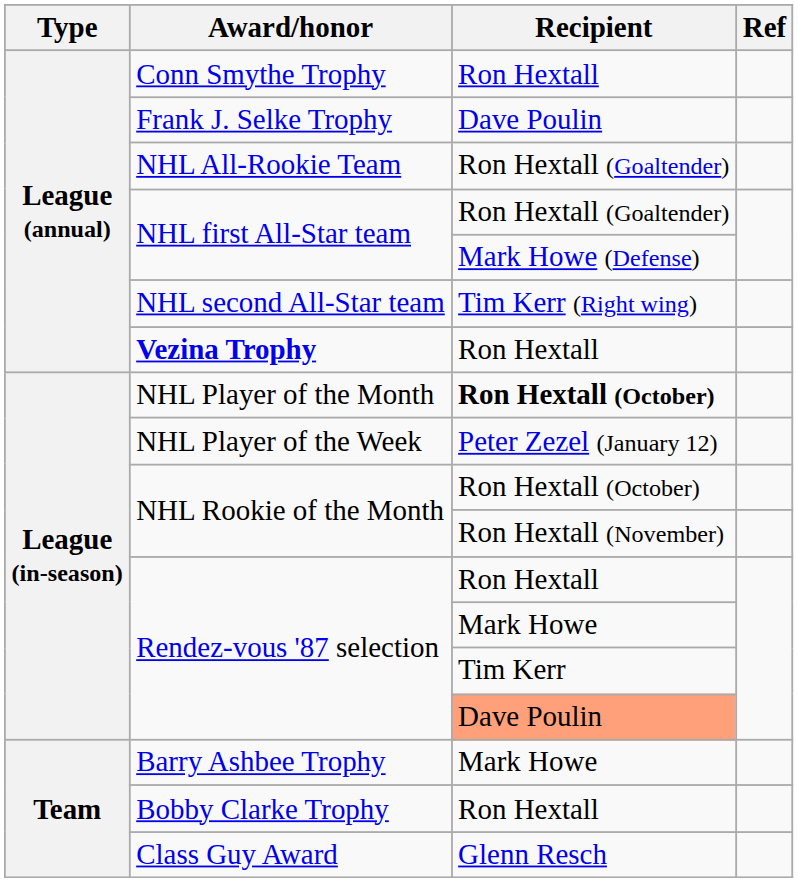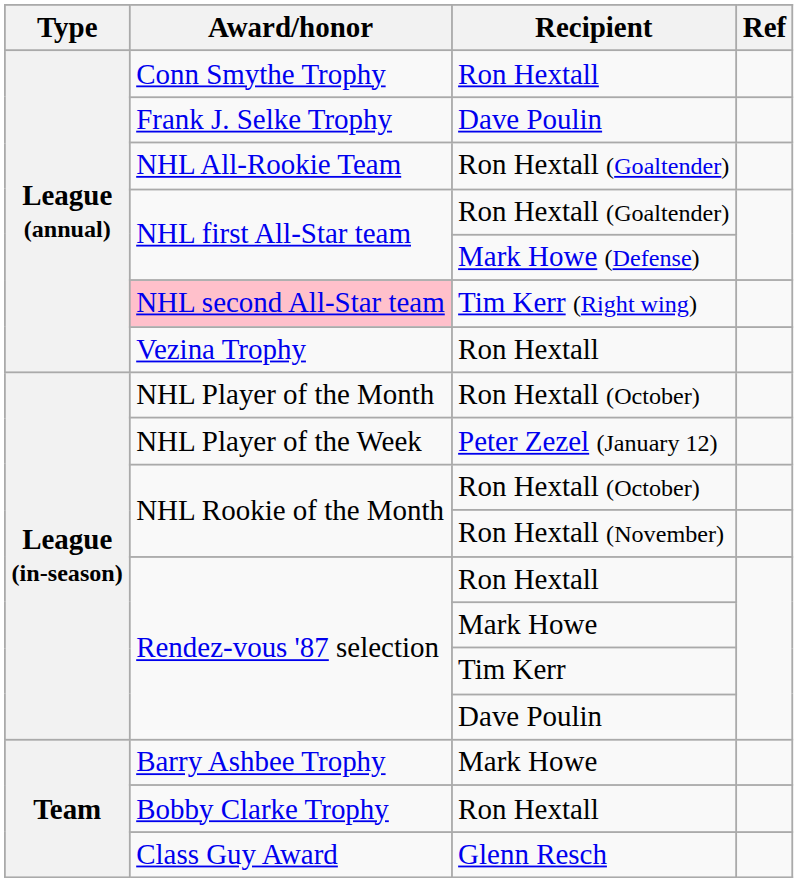(290, 303) no background -> (290, 303) pink background
(226, 348) bold -> (221, 348) normal
(586, 394) bold -> (579, 394) normal
(530, 716) lightsalmon background -> (530, 716) no background
